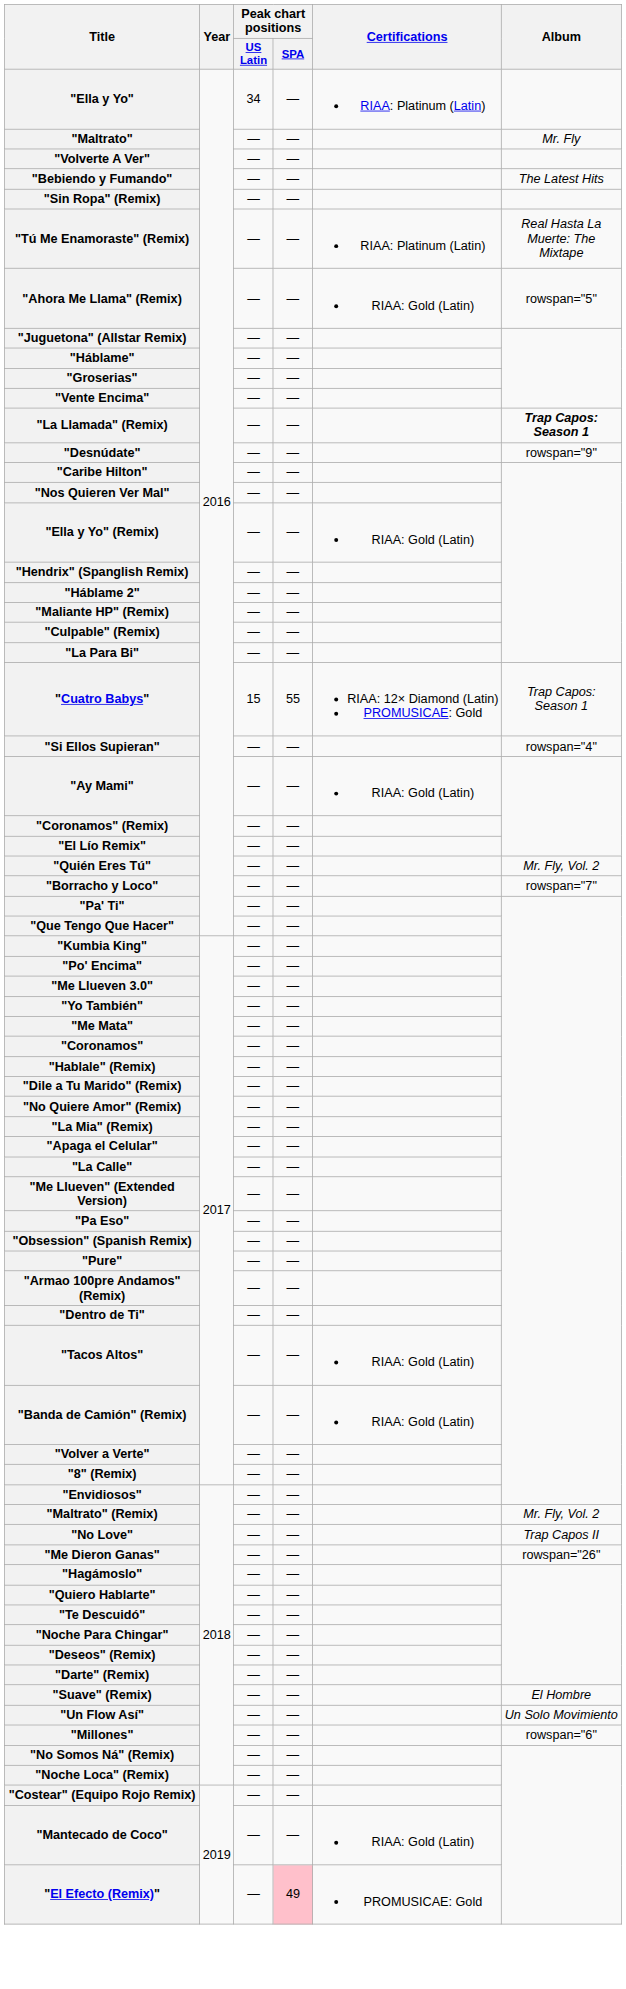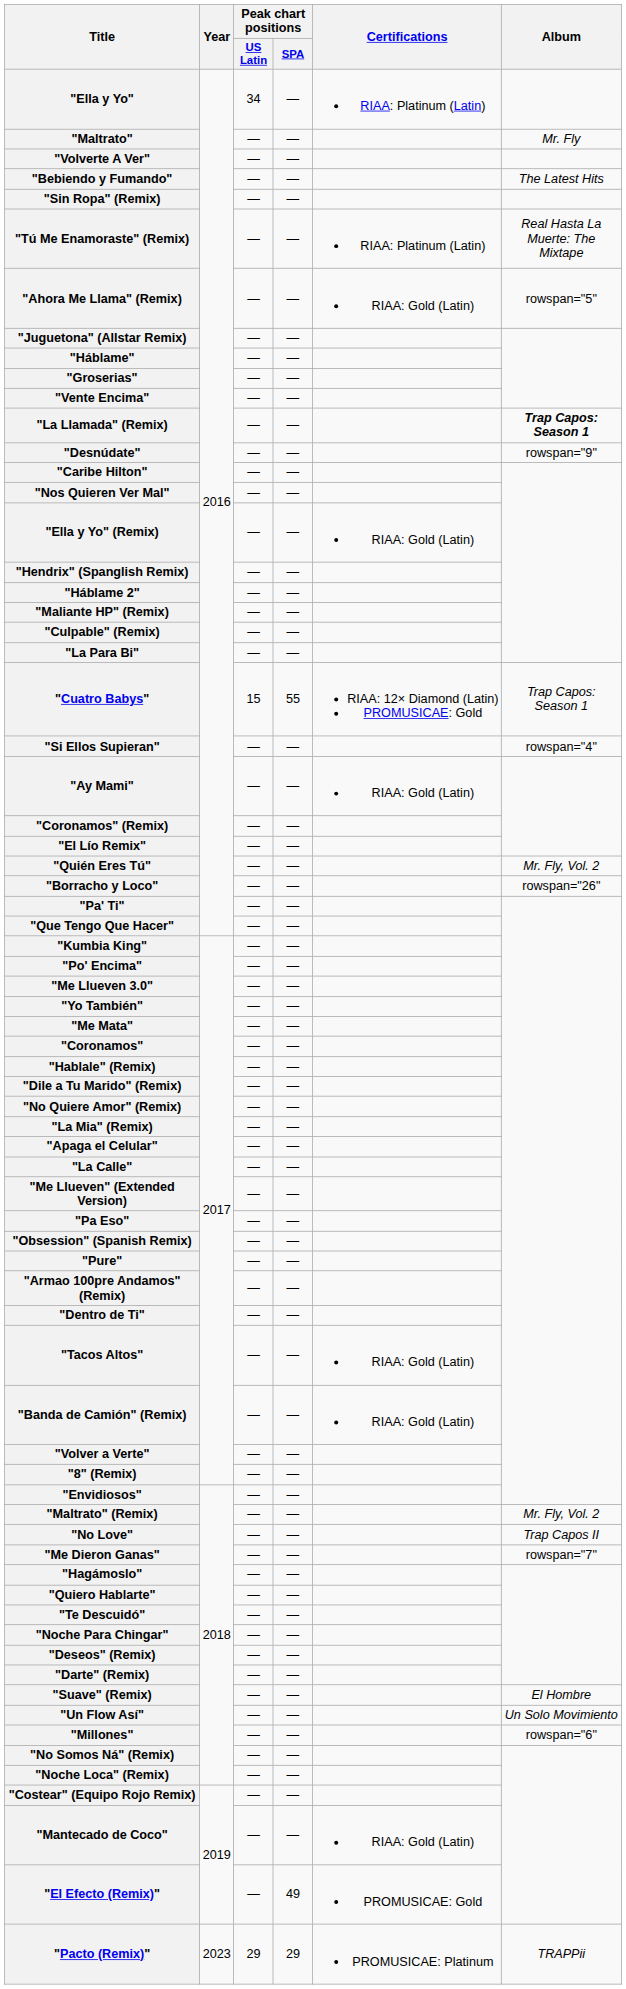(561, 886) rowspan="7" -> (561, 886) rowspan="26"
(561, 1554) rowspan="26" -> (561, 1554) rowspan="7"
(293, 1894) pink background -> (293, 1894) no background
+ row: (102, 1954)
